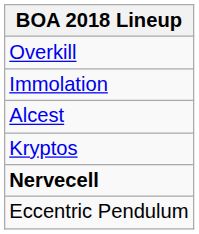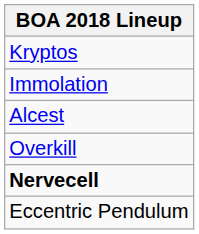(43, 52) Overkill -> (43, 52) Kryptos
(43, 148) Kryptos -> (43, 148) Overkill
